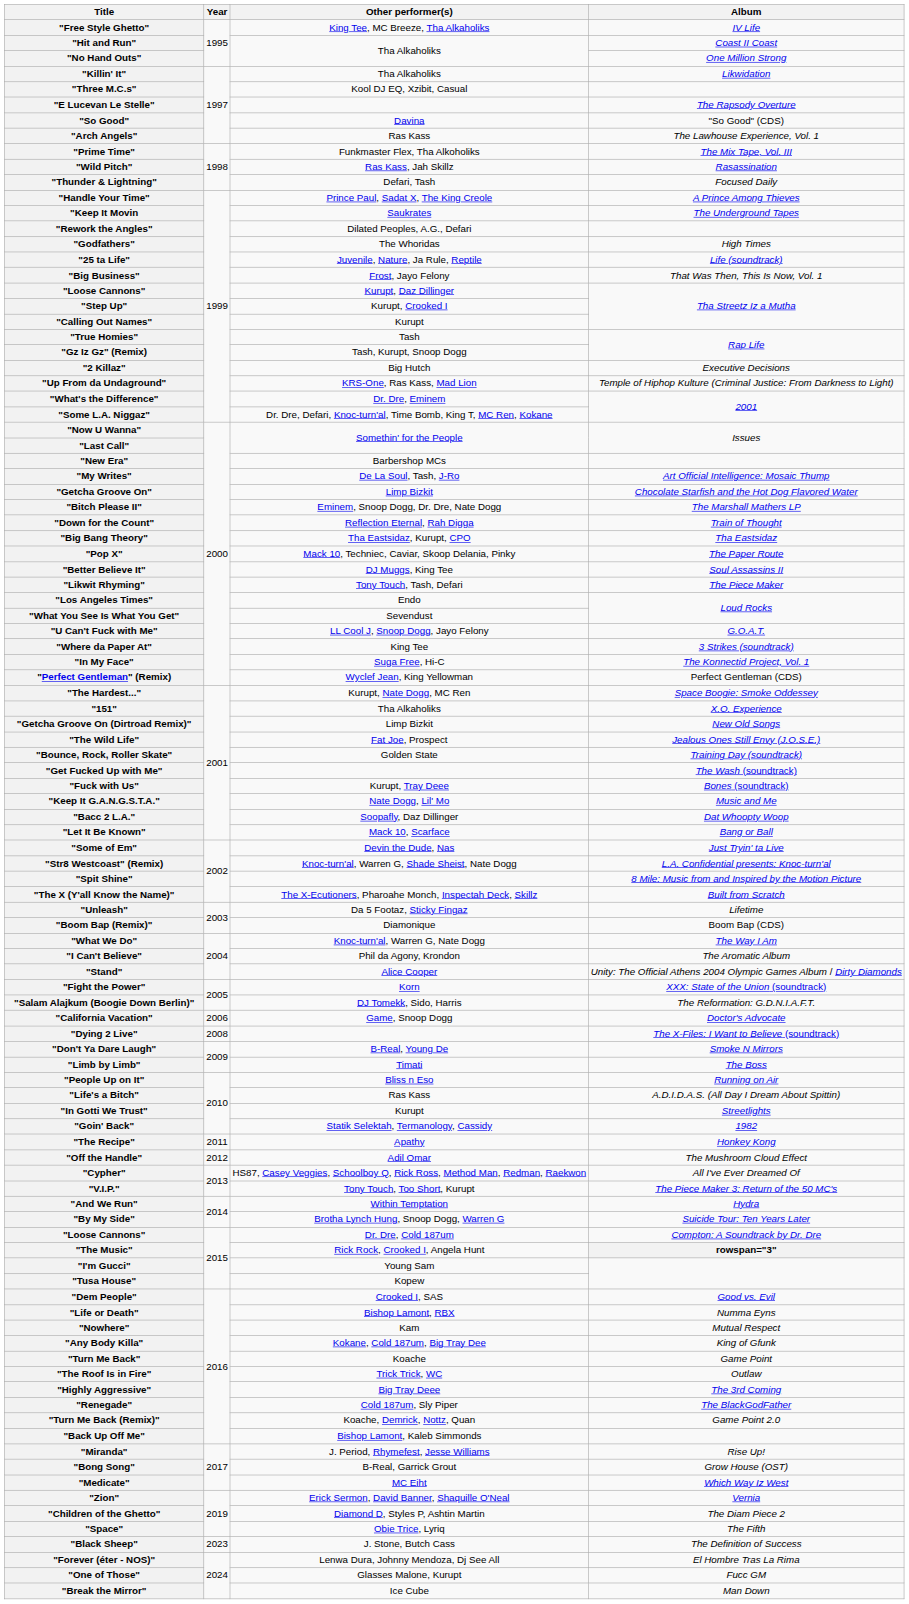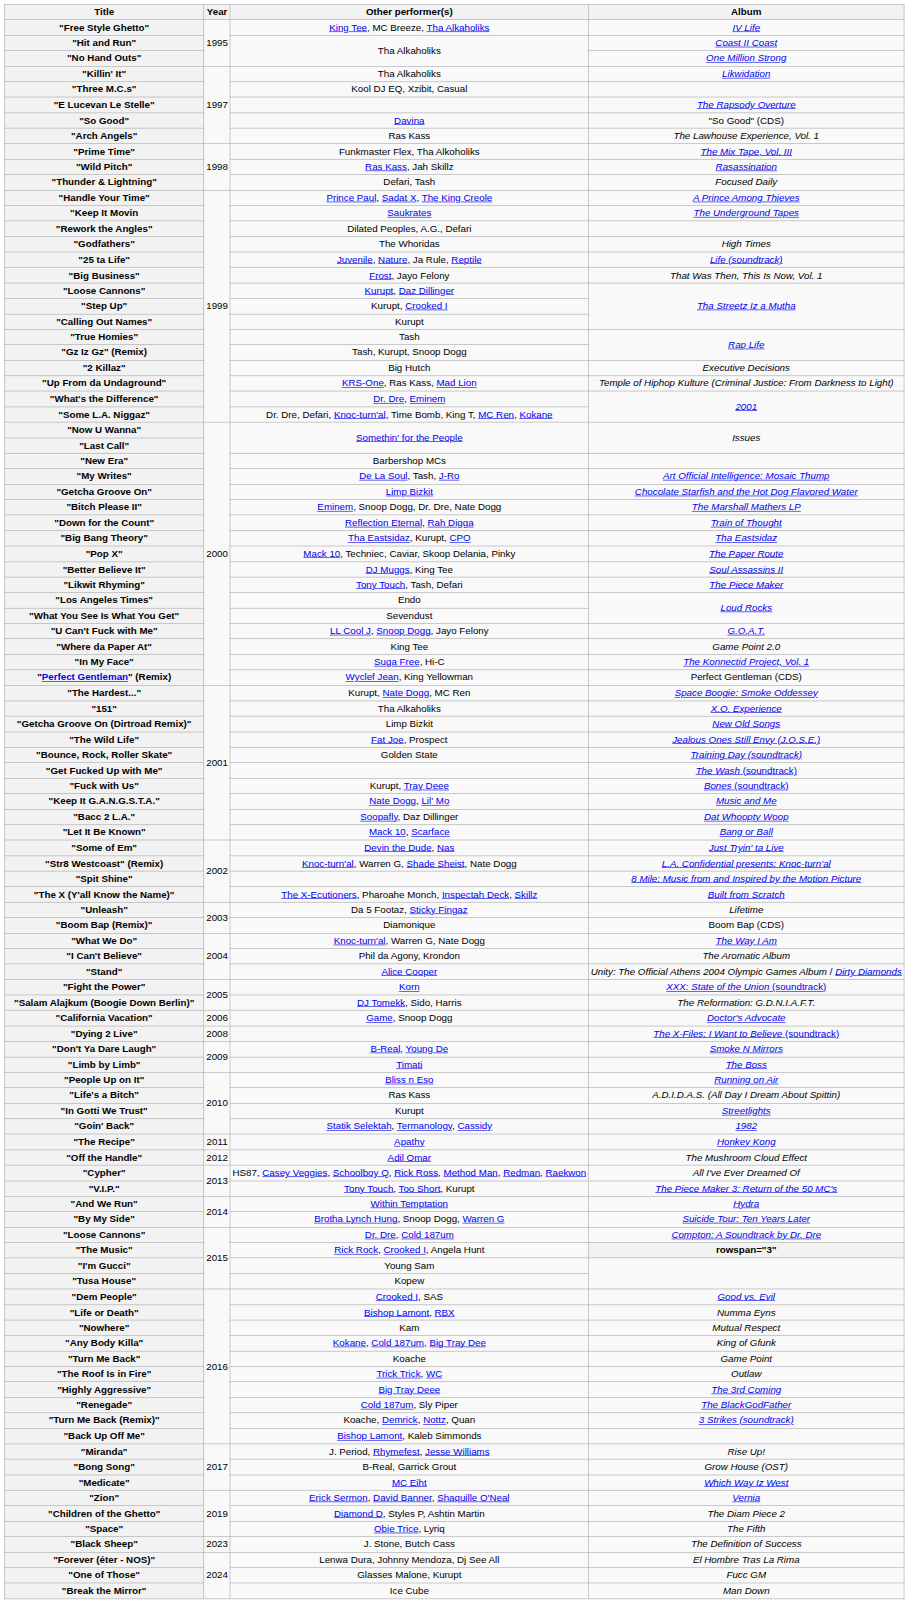(746, 646) 3 Strikes (soundtrack) -> (746, 646) Game Point 2.0
(746, 1420) Game Point 2.0 -> (746, 1420) 3 Strikes (soundtrack)
